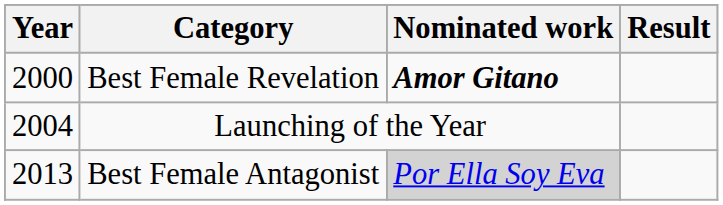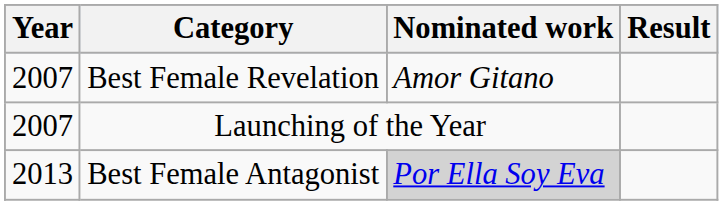(43, 77) 2000 -> (43, 77) 2007
(476, 77) bold -> (474, 77) normal
(43, 125) 2004 -> (43, 125) 2007
